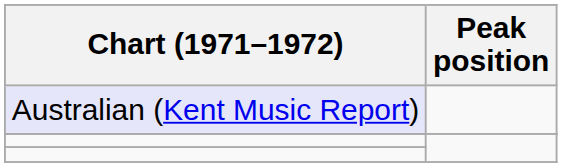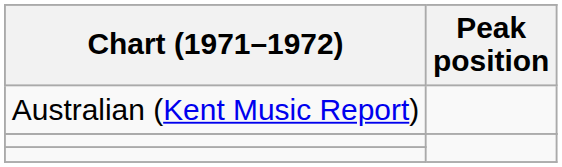(216, 109) lavender background -> (216, 109) no background
